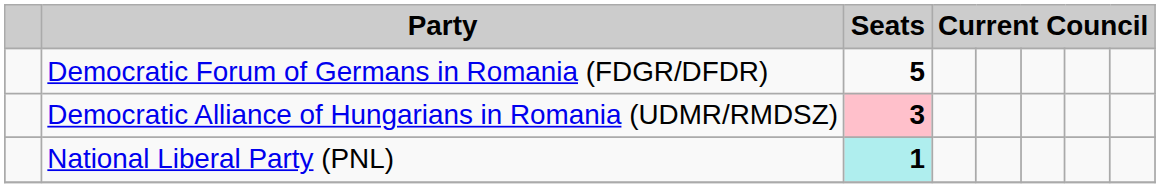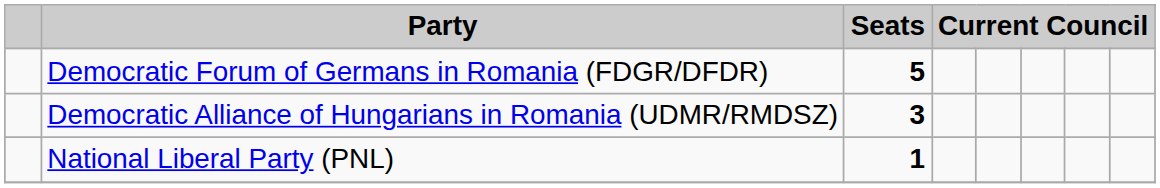(917, 114) pink background -> (917, 114) no background
(917, 159) paleturquoise background -> (917, 159) no background
